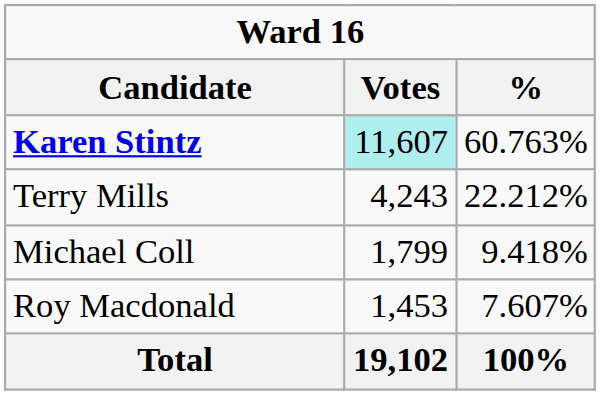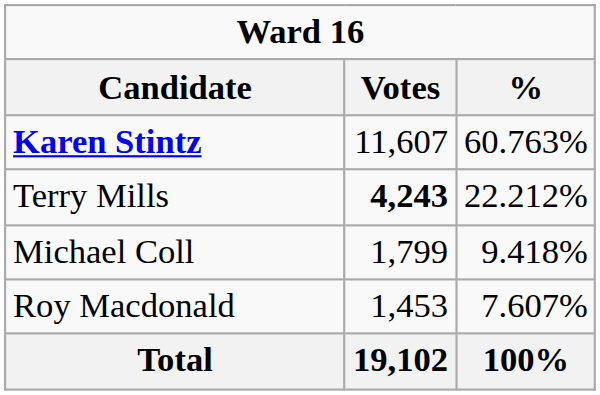(401, 141) paleturquoise background -> (401, 141) no background
(409, 196) normal -> (409, 196) bold
